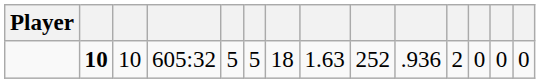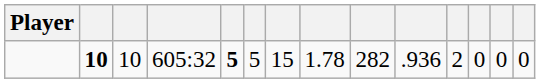(232, 59) normal -> (232, 59) bold
(282, 59) 18 -> (282, 59) 15
(325, 59) 1.63 -> (325, 59) 1.78
(373, 59) 252 -> (373, 59) 282
